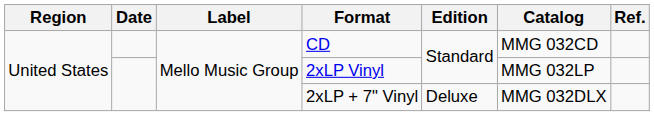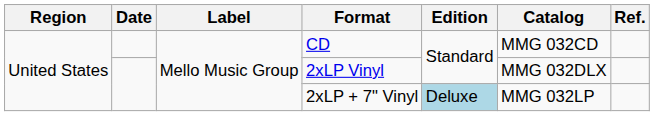(548, 70) MMG 032LP -> (554, 70) MMG 032DLX
(452, 96) no background -> (452, 96) lightblue background
(554, 96) MMG 032DLX -> (548, 96) MMG 032LP
